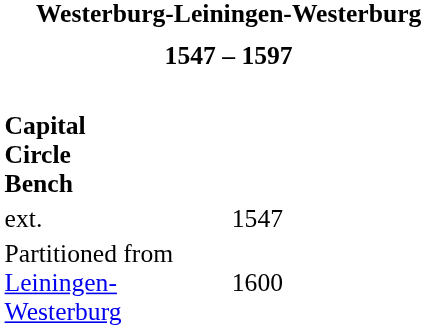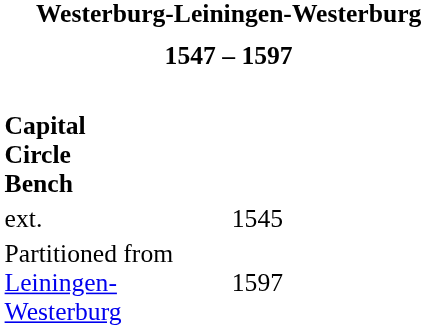(257, 218) 1547 -> (257, 218) 1545
(257, 282) 1600 -> (257, 282) 1597
